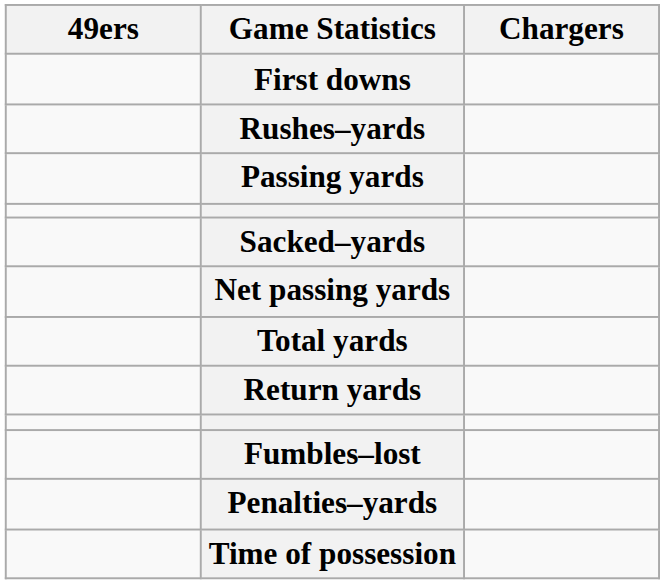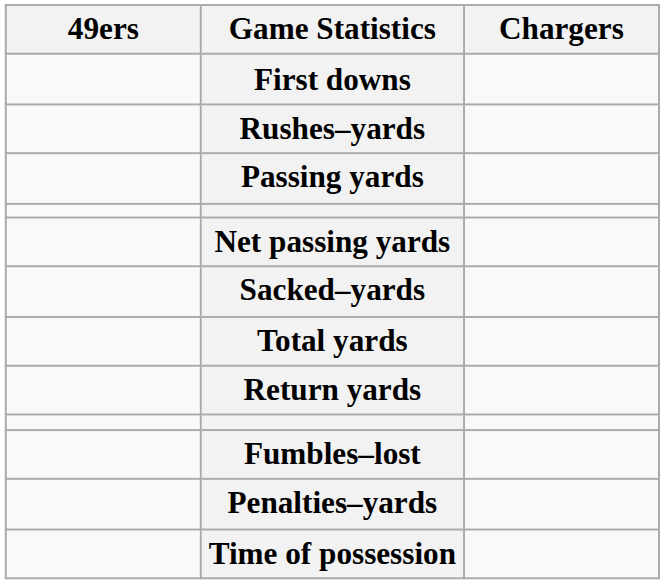rows swapped: (103, 242) <-> (103, 292)
